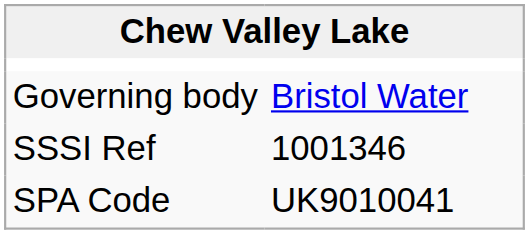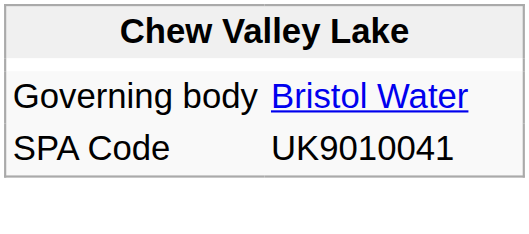- row: (84, 148)
